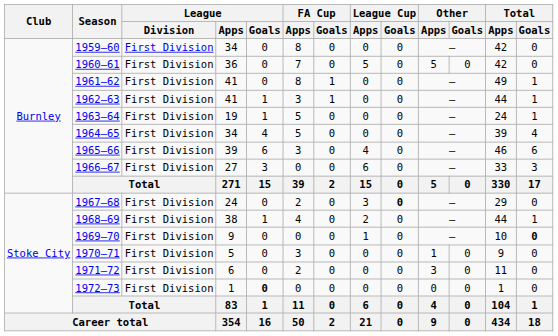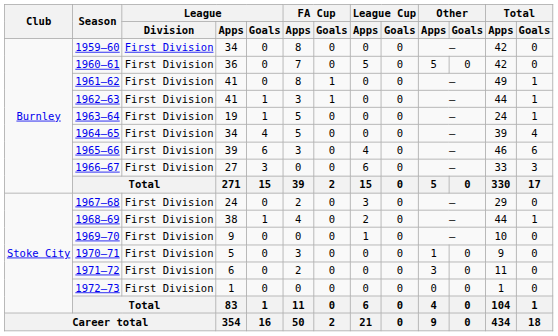(400, 202) bold -> (400, 202) normal
(534, 236) bold -> (534, 236) normal
(265, 288) bold -> (265, 288) normal
